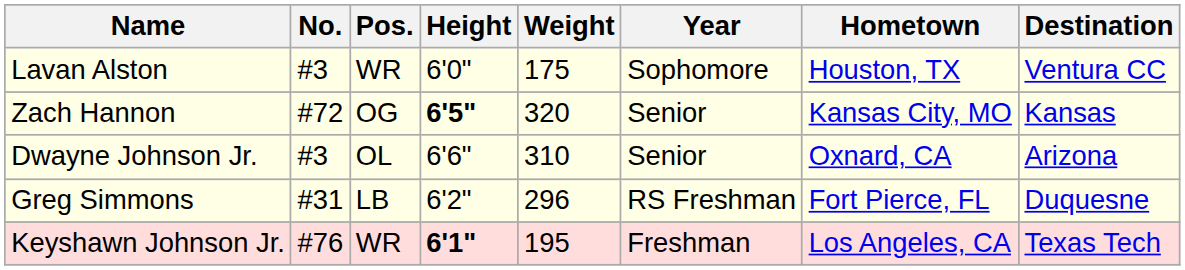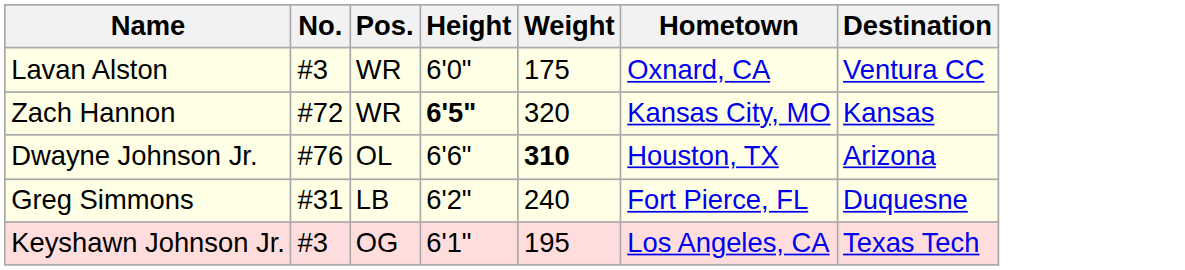- column: (712, 26)
(884, 69) Houston, TX -> (699, 69) Oxnard, CA
(377, 112) OG -> (379, 112) WR
(313, 156) #3 -> (320, 156) #76
(547, 156) normal -> (547, 156) bold
(880, 156) Oxnard, CA -> (703, 156) Houston, TX
(547, 199) 296 -> (547, 199) 240
(320, 243) #76 -> (313, 243) #3
(379, 243) WR -> (377, 243) OG
(451, 243) bold -> (449, 243) normal
